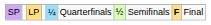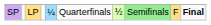(149, 12) no background -> (148, 12) lightgreen background
(177, 12) bold -> (176, 12) normal
(193, 12) normal -> (193, 12) bold
